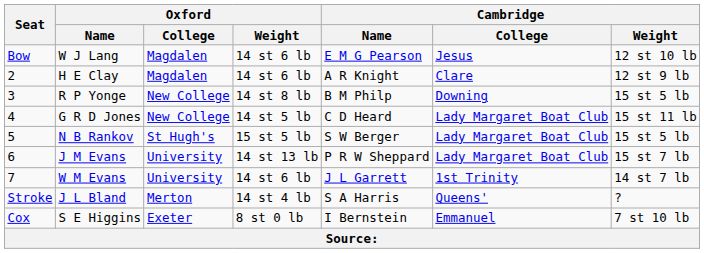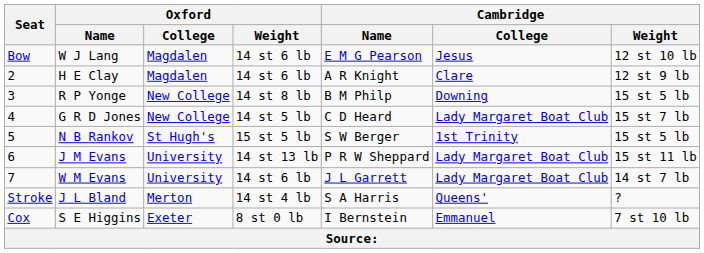(655, 116) 15 st 11 lb -> (652, 116) 15 st 7 lb
(522, 137) Lady Margaret Boat Club -> (477, 137) 1st Trinity
(652, 157) 15 st 7 lb -> (655, 157) 15 st 11 lb
(477, 177) 1st Trinity -> (522, 177) Lady Margaret Boat Club
